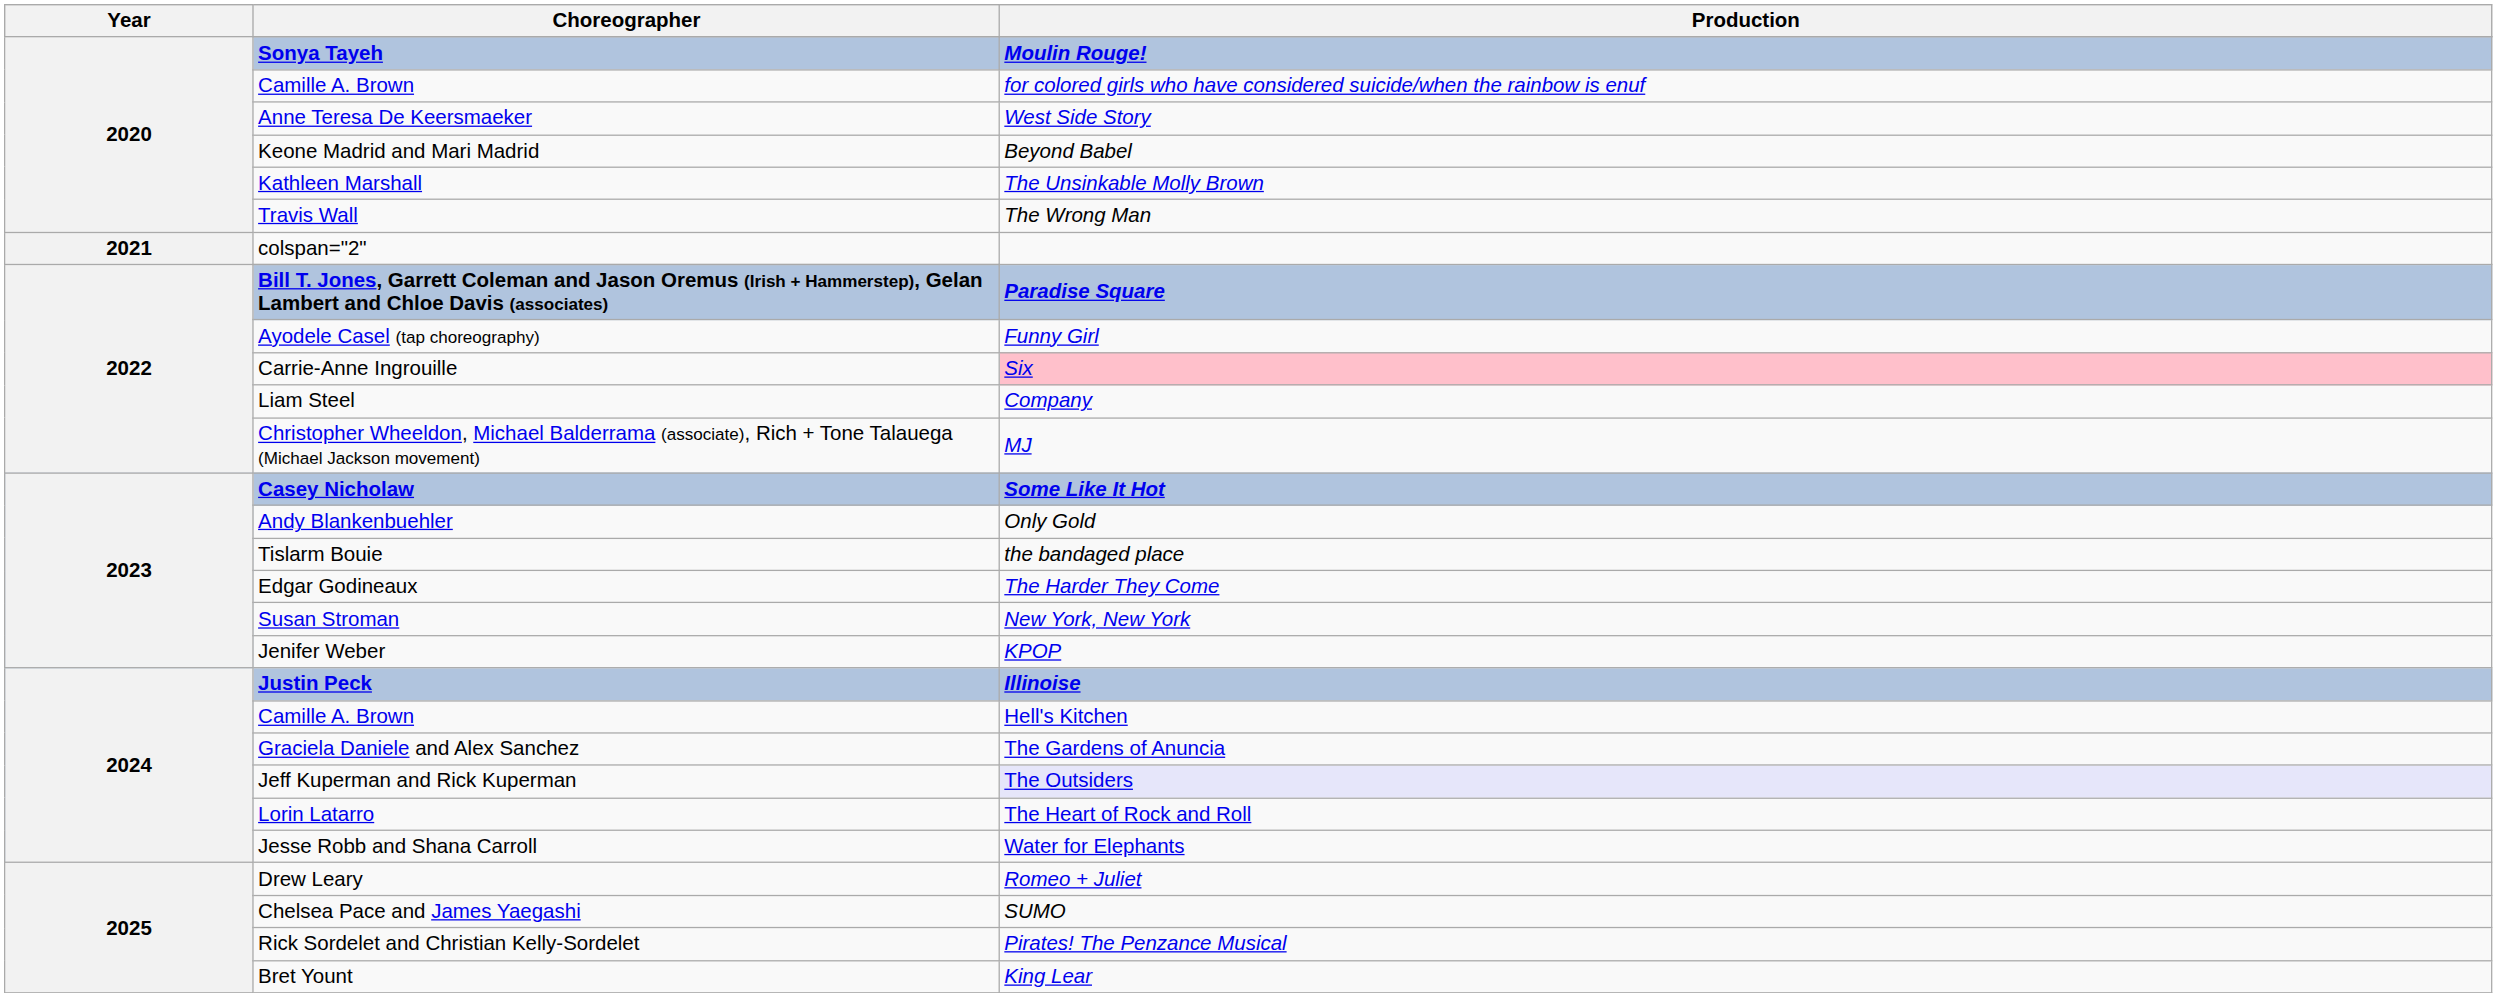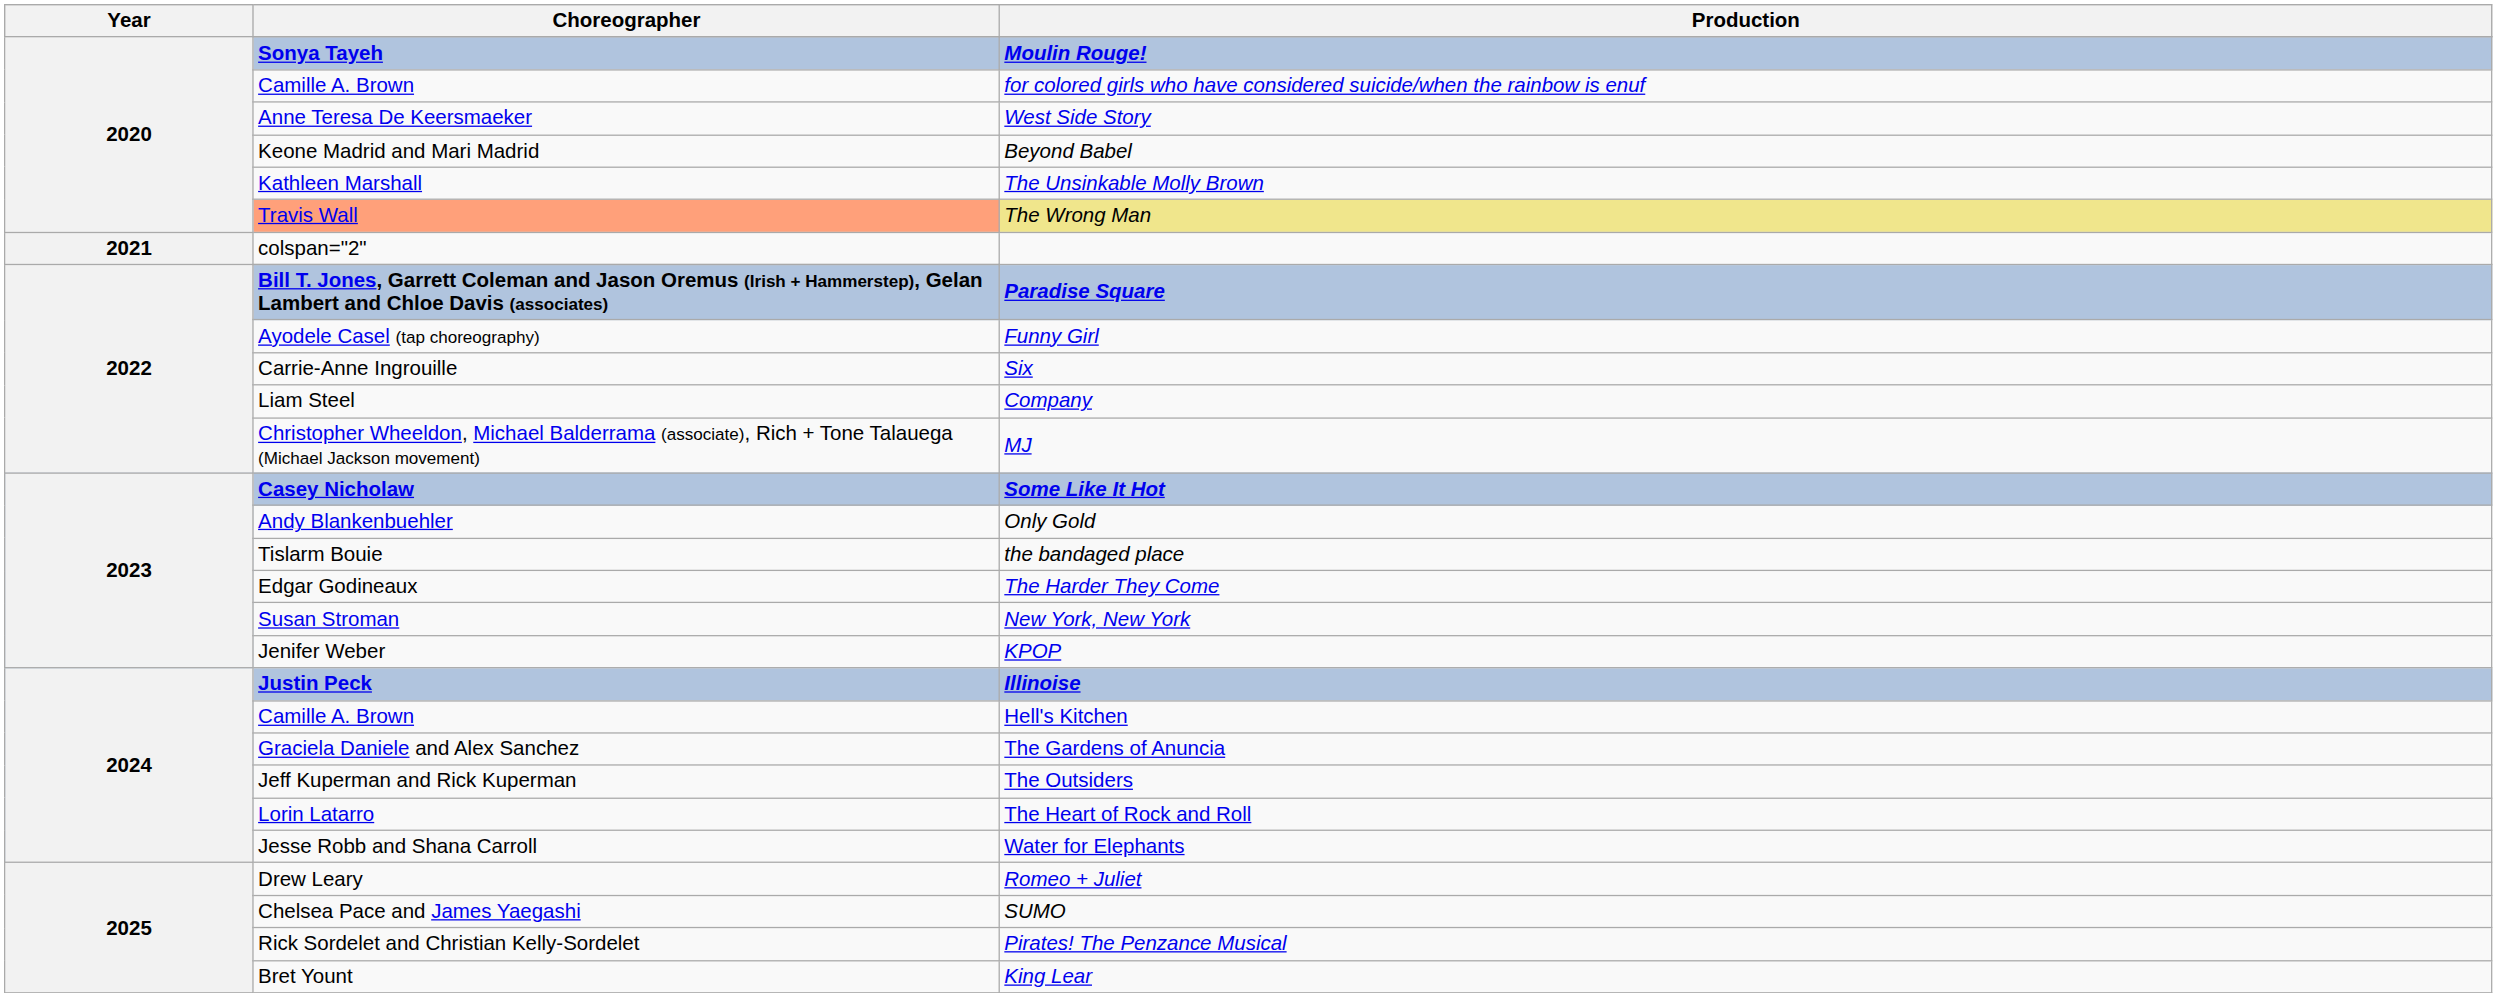(308, 215) no background -> (308, 215) lightsalmon background
(1078, 215) no background -> (1078, 215) khaki background
(1019, 368) pink background -> (1019, 368) no background
(1069, 781) lavender background -> (1069, 781) no background
